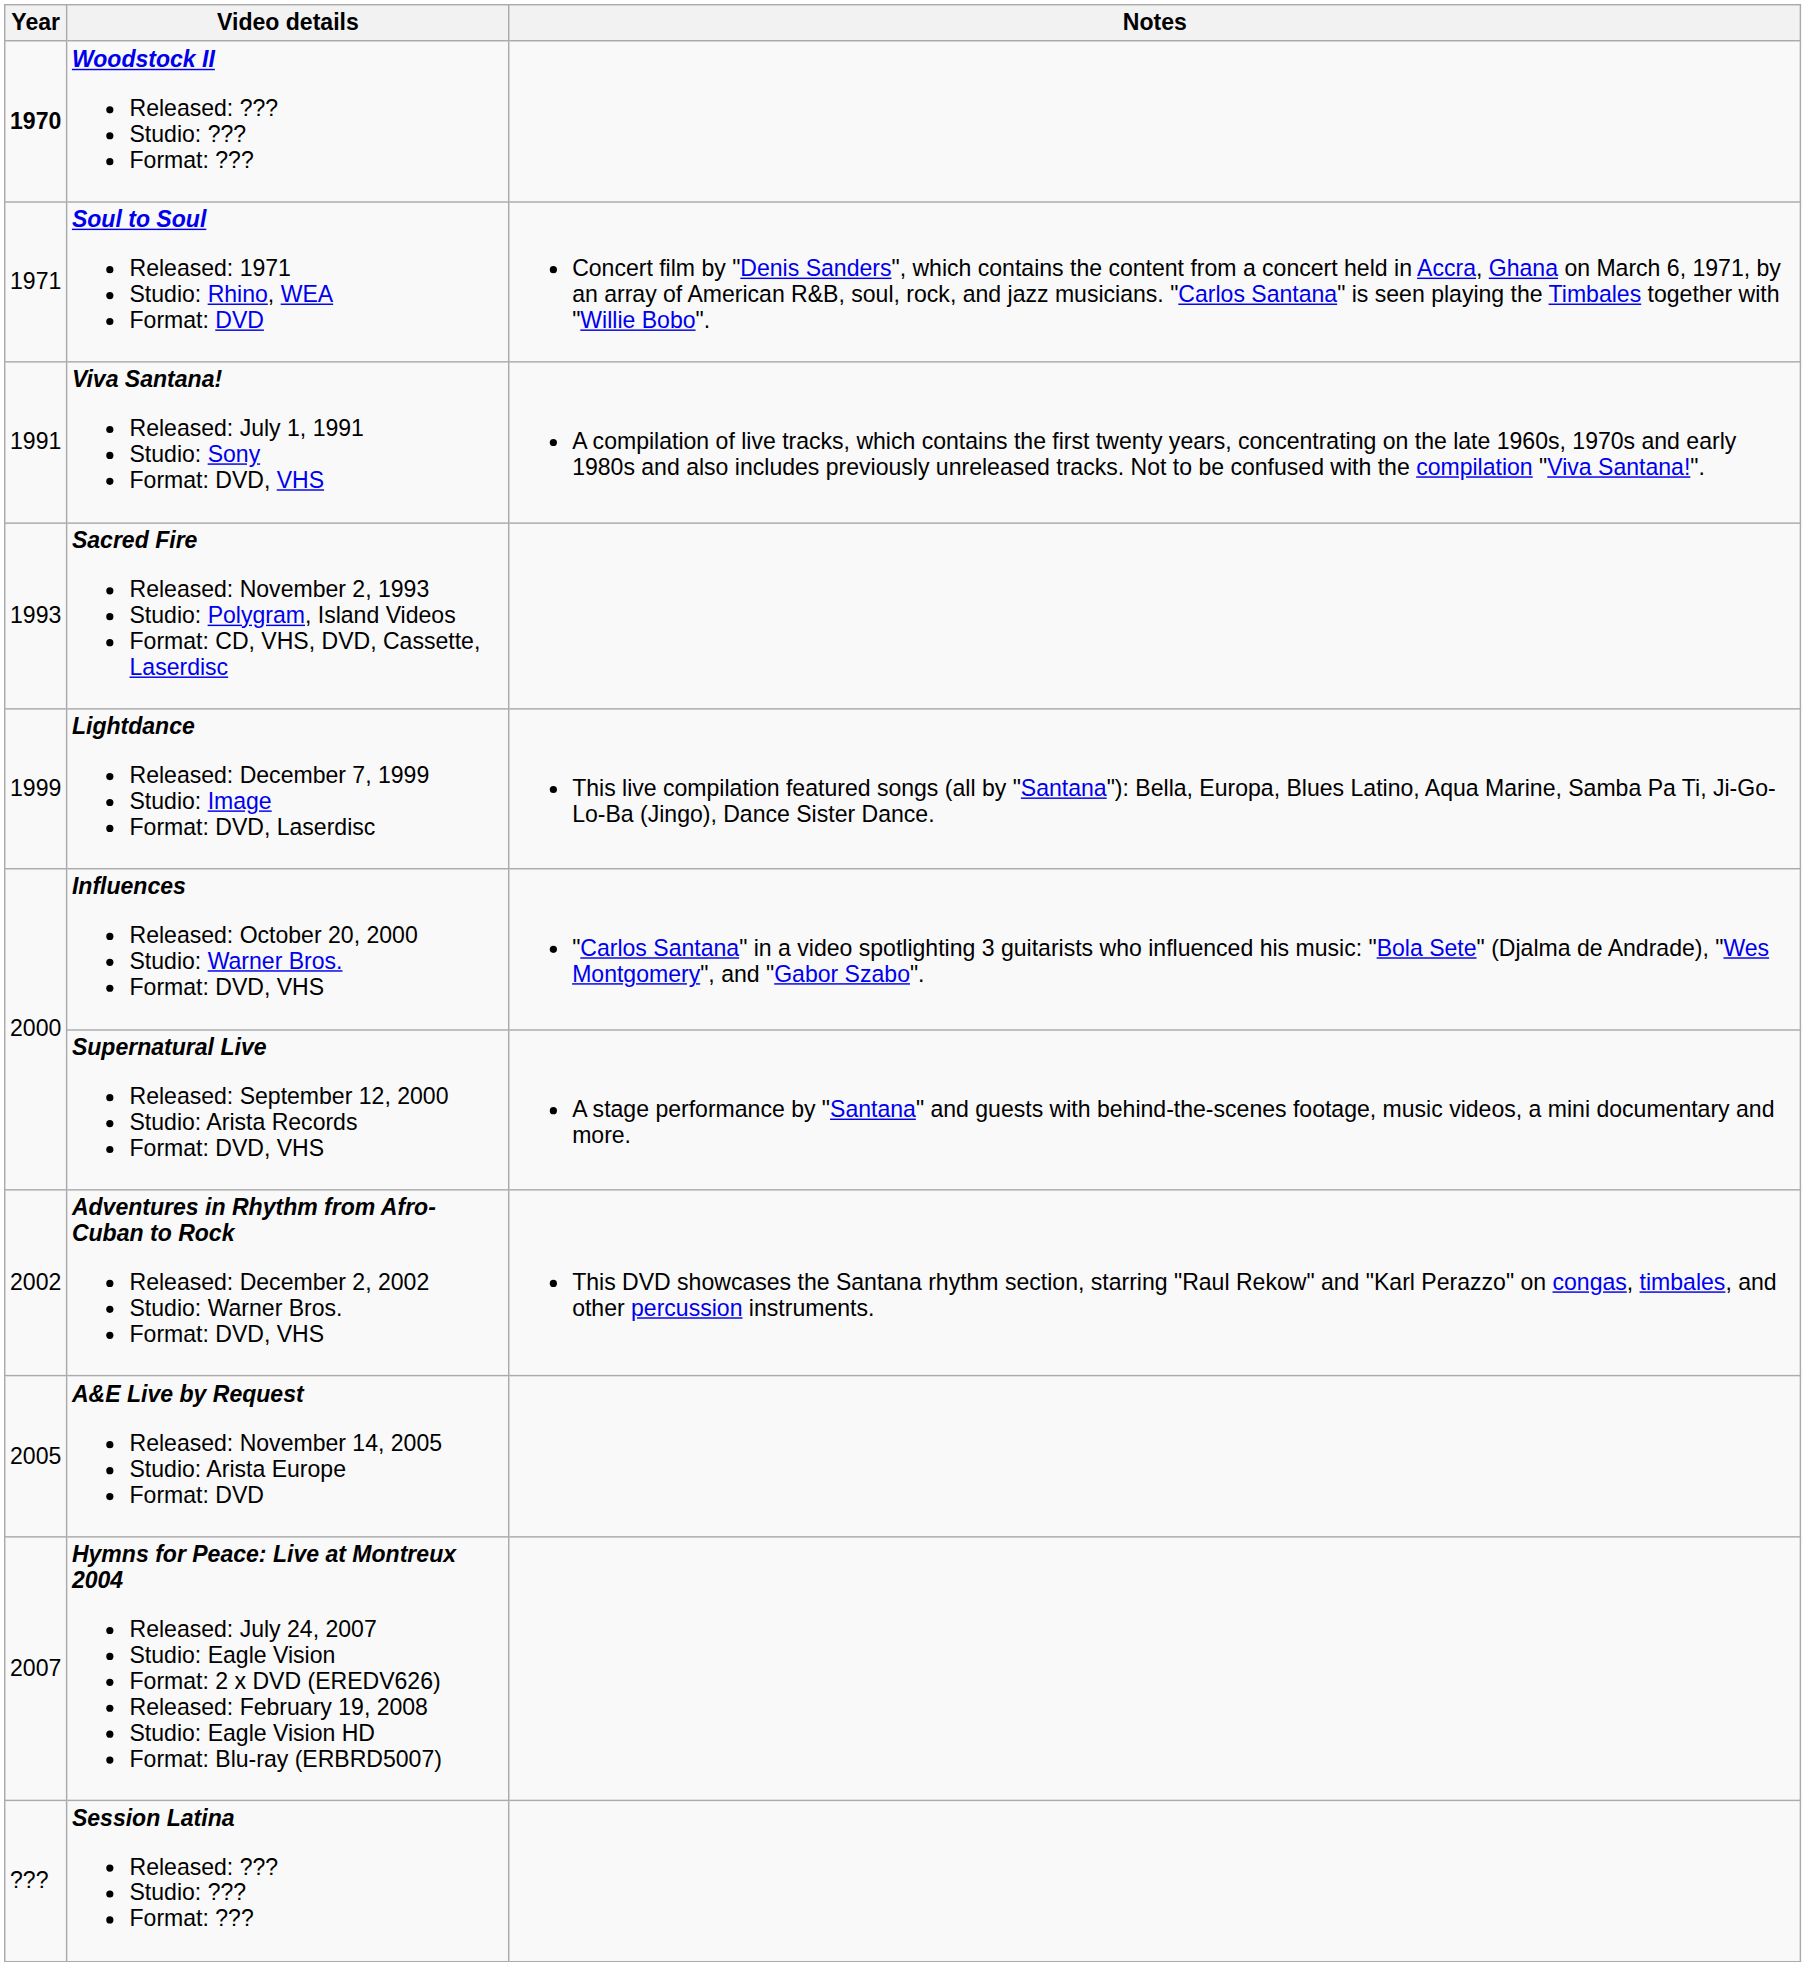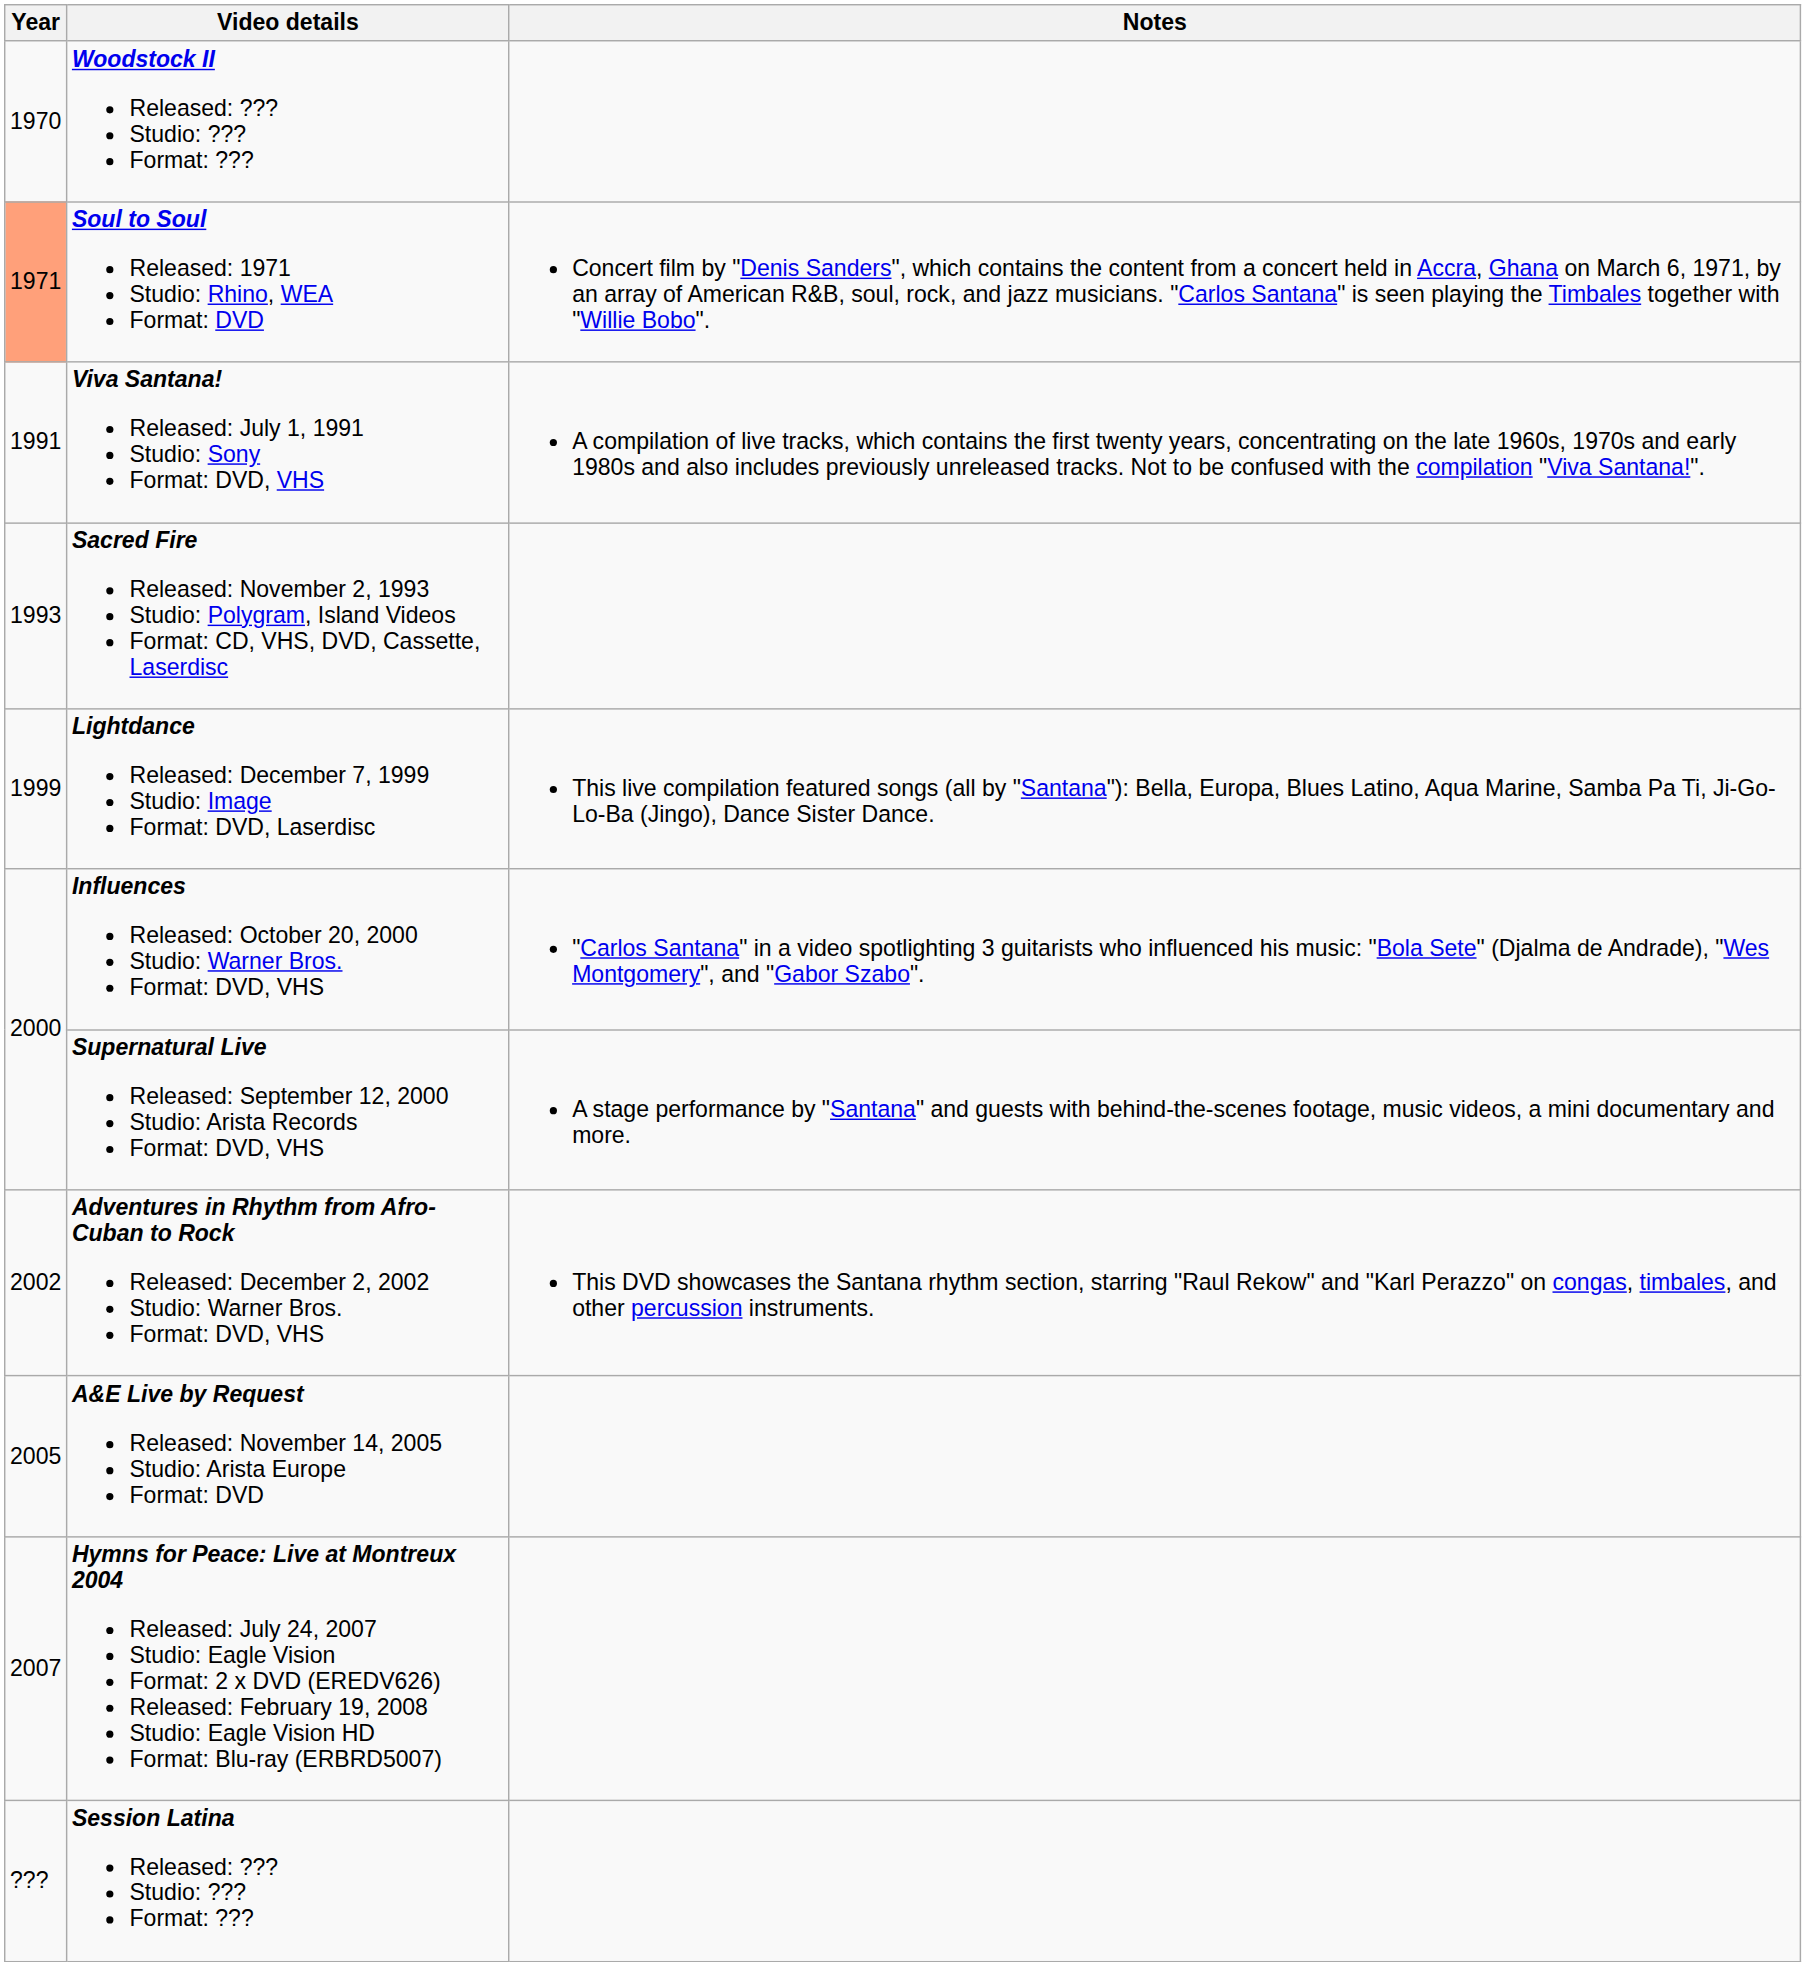(36, 121) bold -> (36, 121) normal
(36, 281) no background -> (36, 281) lightsalmon background
